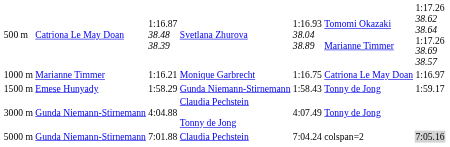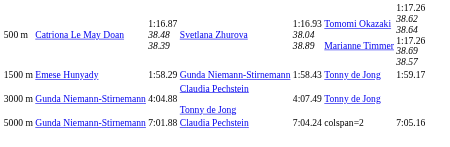- row: (218, 75)
(430, 136) lightgrey background -> (411, 123) no background
